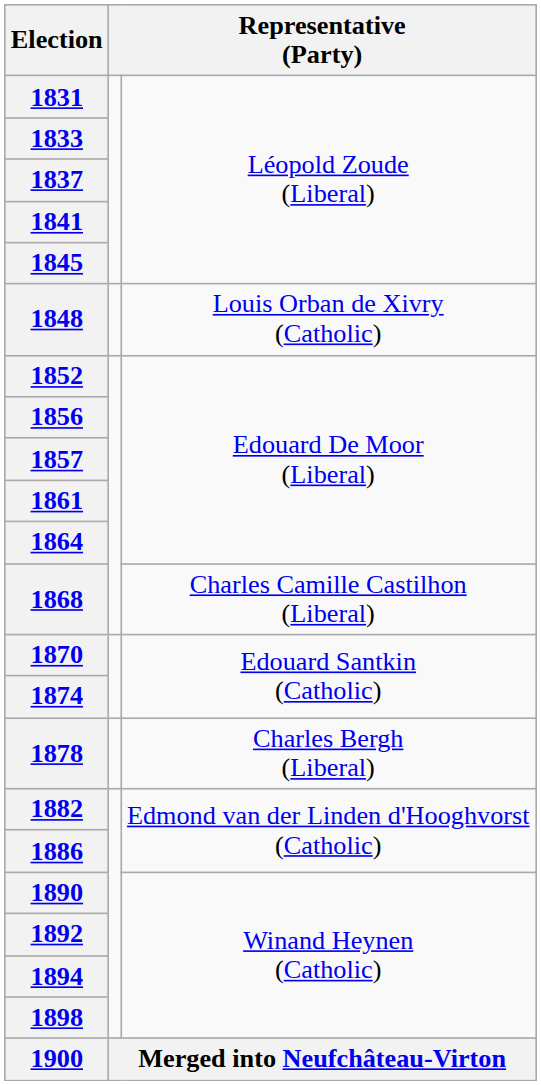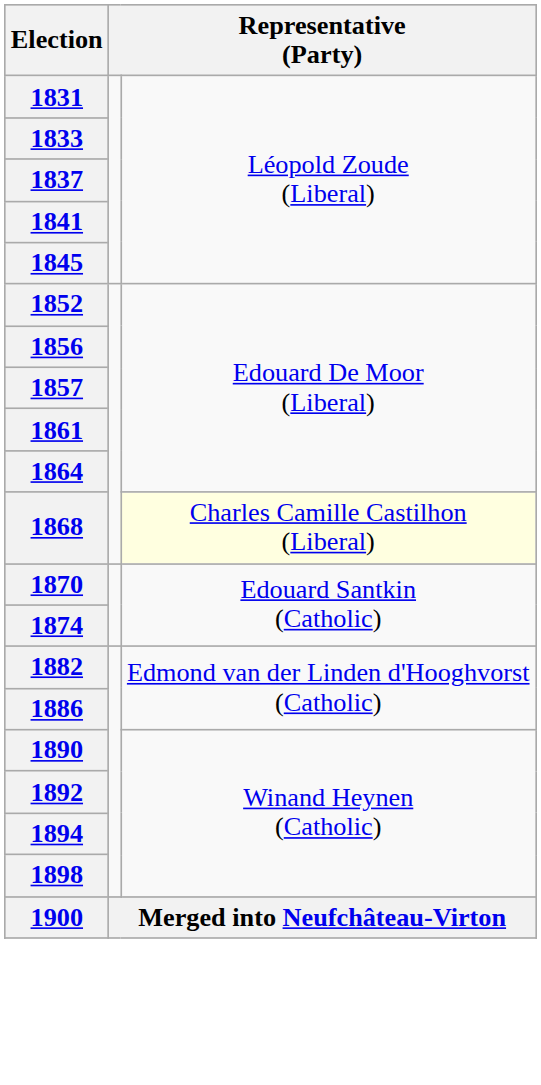- row: (57, 319)
(328, 598) no background -> (328, 527) lightyellow background
- row: (57, 752)
